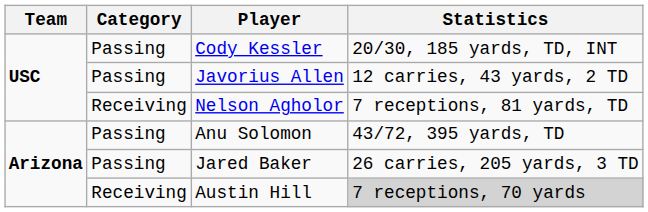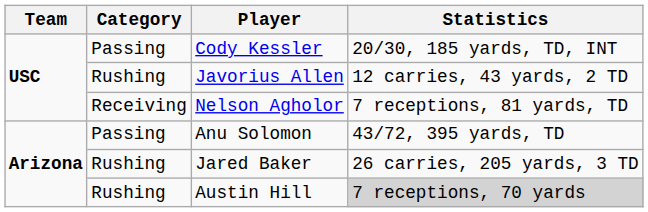(128, 77) Passing -> (128, 77) Rushing
(128, 164) Passing -> (128, 164) Rushing
(139, 193) Receiving -> (128, 193) Rushing
